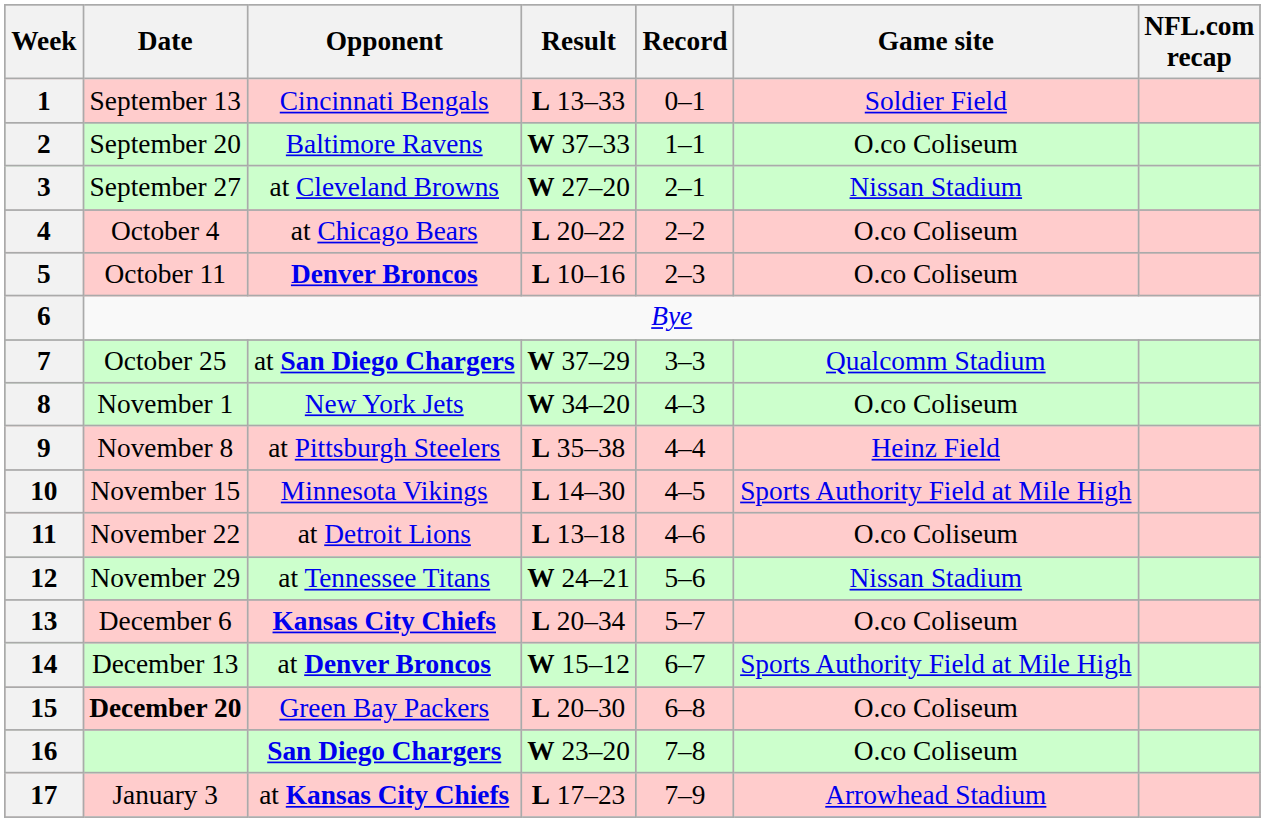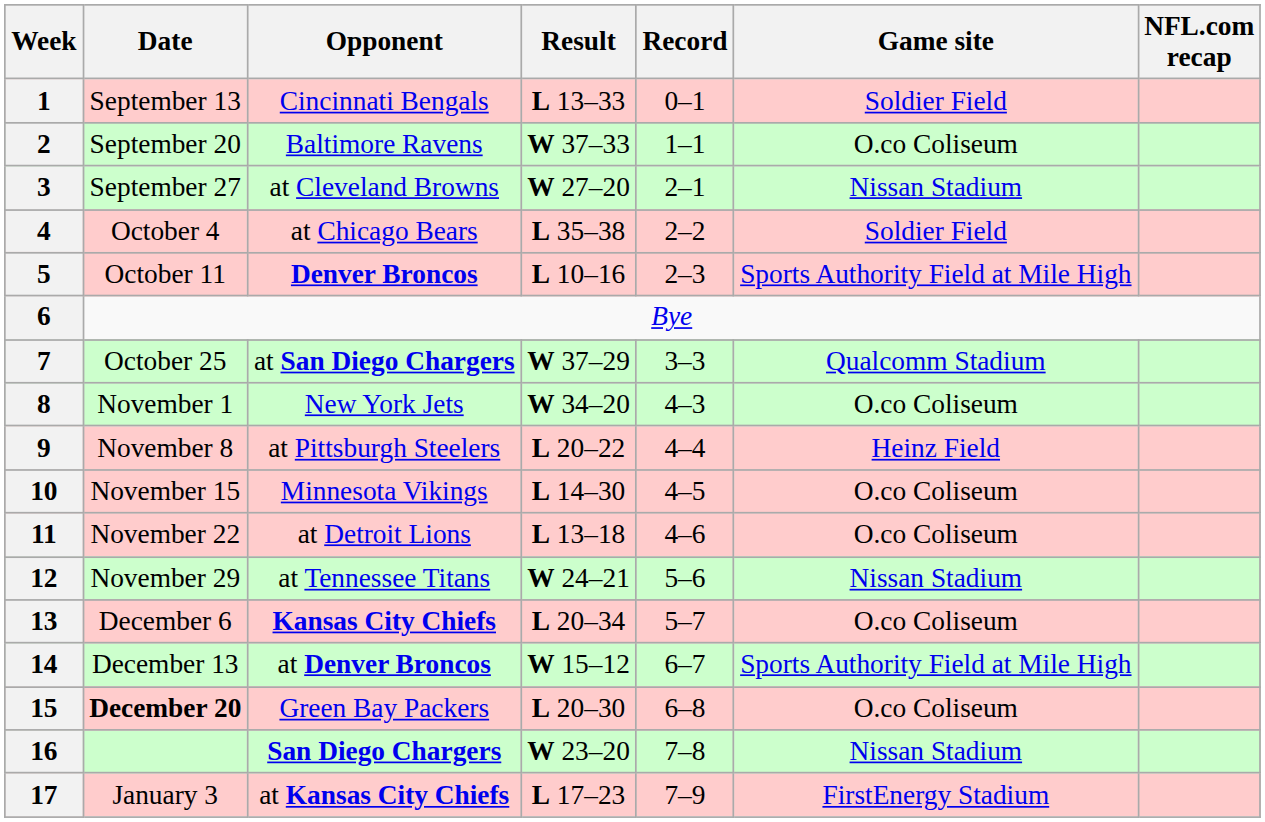(578, 230) L 20–22 -> (578, 230) L 35–38
(936, 230) O.co Coliseum -> (936, 230) Soldier Field
(936, 273) O.co Coliseum -> (936, 273) Sports Authority Field at Mile High
(578, 447) L 35–38 -> (578, 447) L 20–22
(936, 490) Sports Authority Field at Mile High -> (936, 490) O.co Coliseum
(936, 751) O.co Coliseum -> (936, 751) Nissan Stadium
(936, 794) Arrowhead Stadium -> (936, 794) FirstEnergy Stadium
